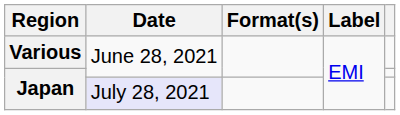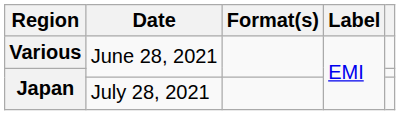(150, 93) lavender background -> (150, 93) no background
